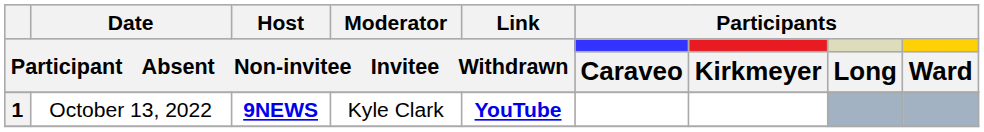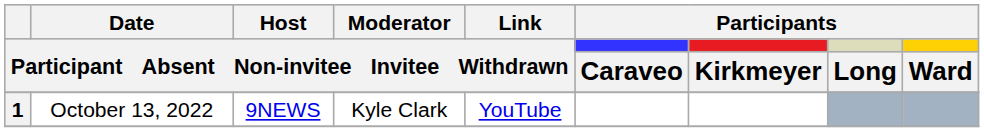(281, 109) bold -> (283, 109) normal
(518, 109) bold -> (520, 109) normal
